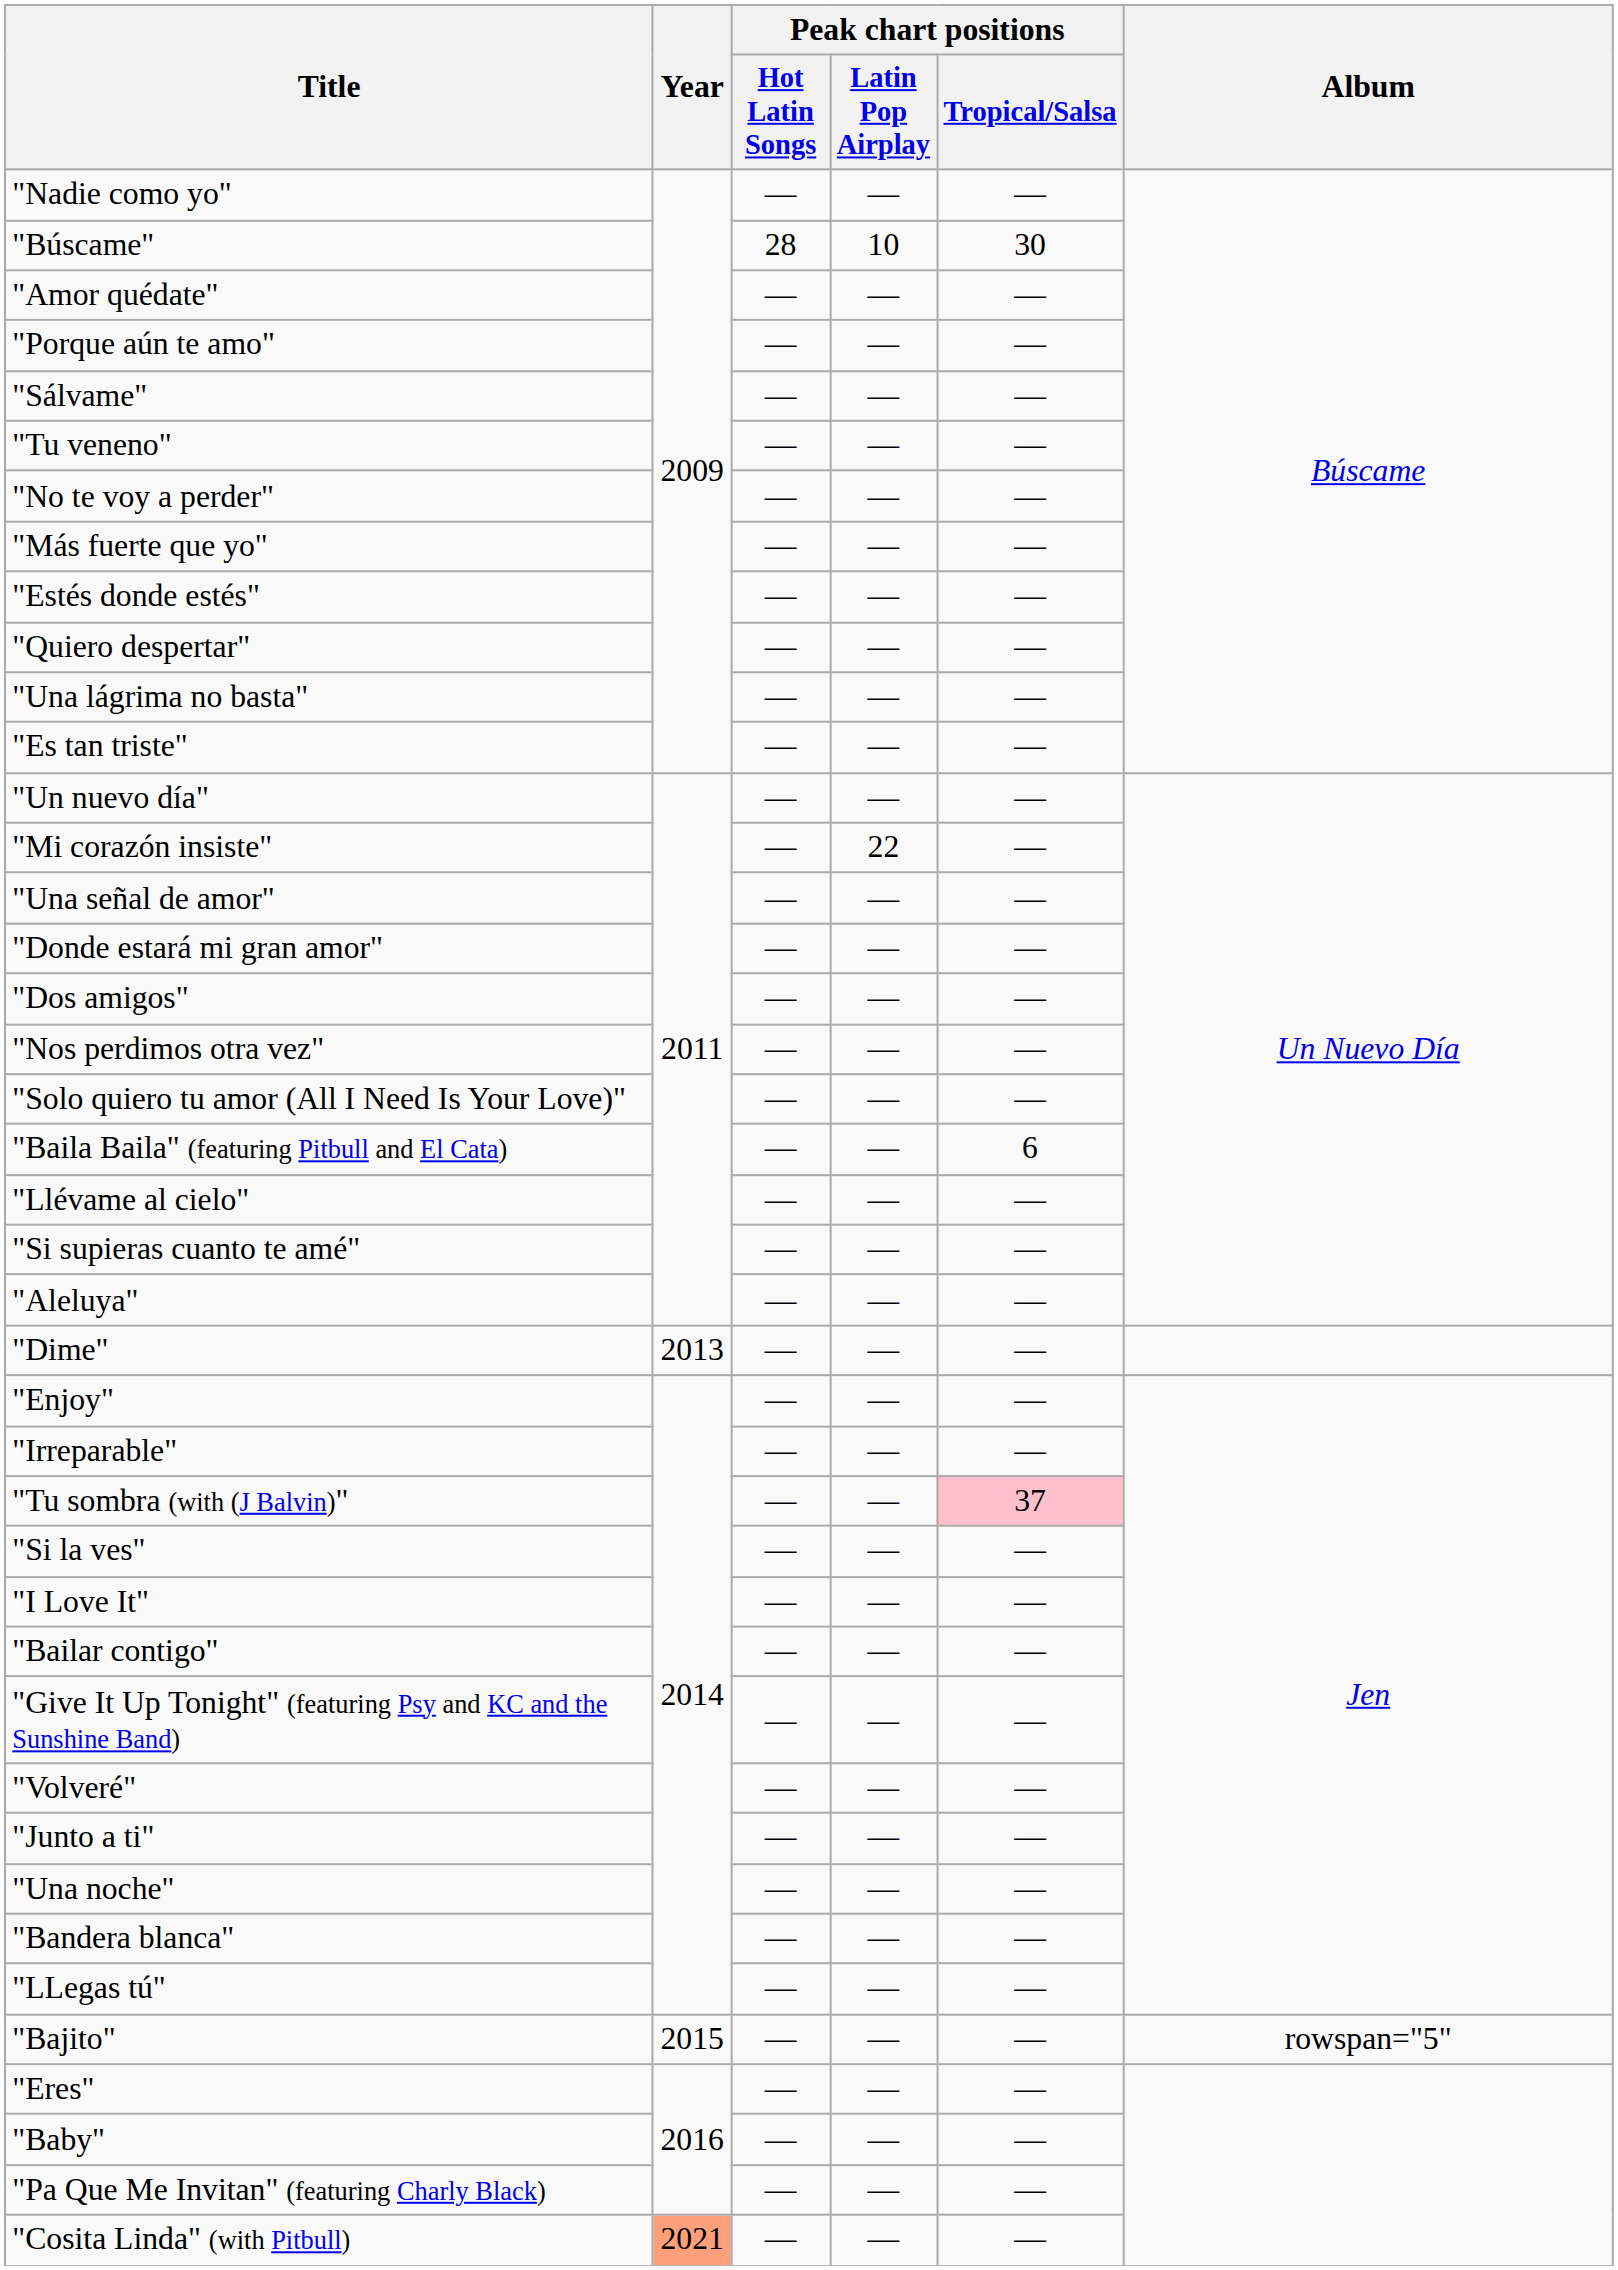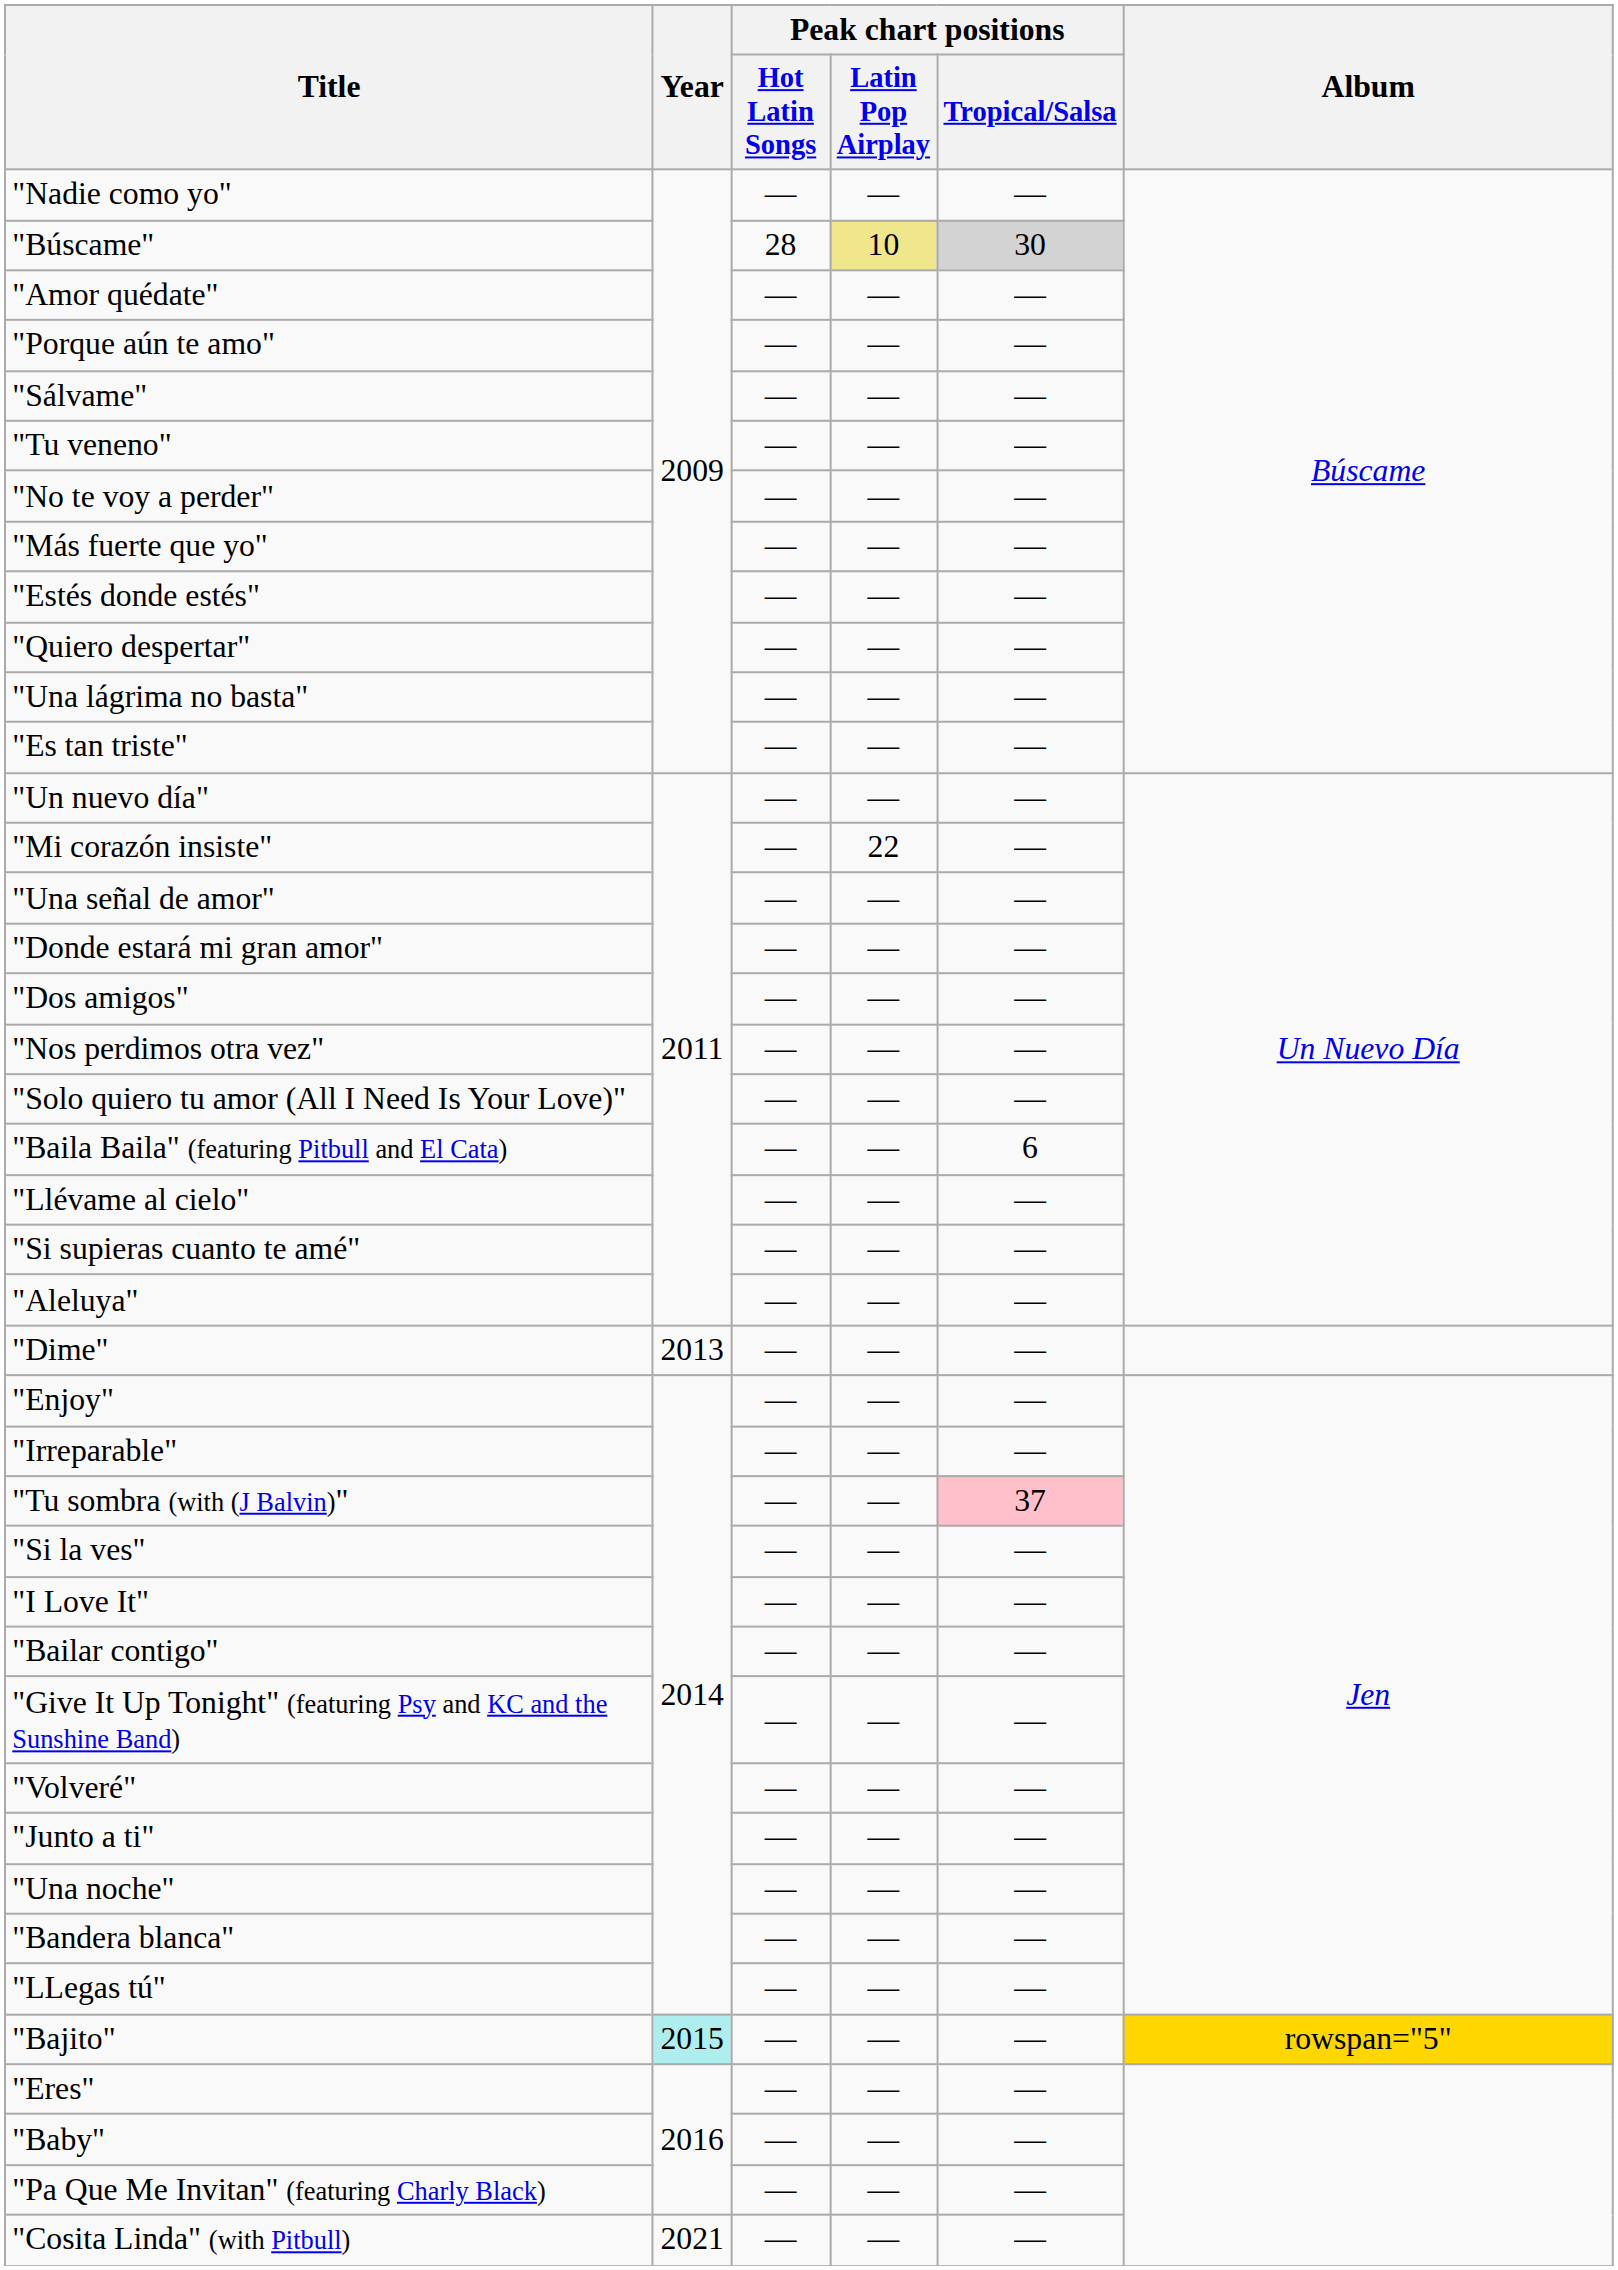(883, 244) no background -> (883, 244) khaki background
(1030, 244) no background -> (1030, 244) lightgrey background
(692, 2038) no background -> (692, 2038) paleturquoise background
(1368, 2038) no background -> (1368, 2038) gold background
(692, 2239) lightsalmon background -> (692, 2239) no background
